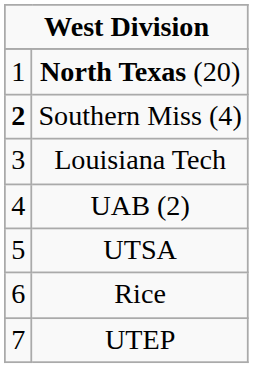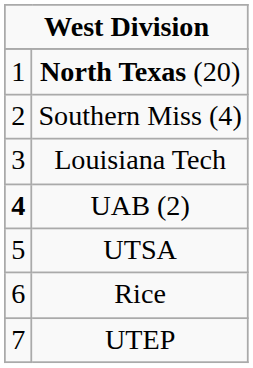(18, 116) bold -> (18, 116) normal
(18, 205) normal -> (18, 205) bold
